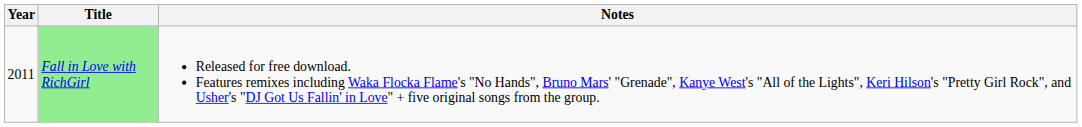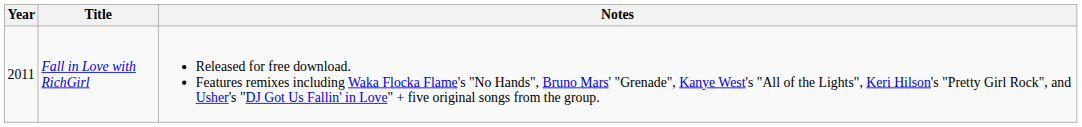(89, 74) lightgreen background -> (89, 74) no background
